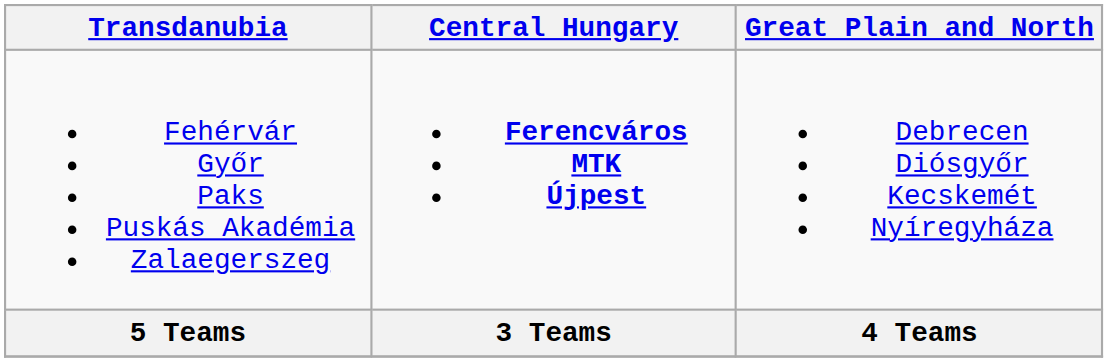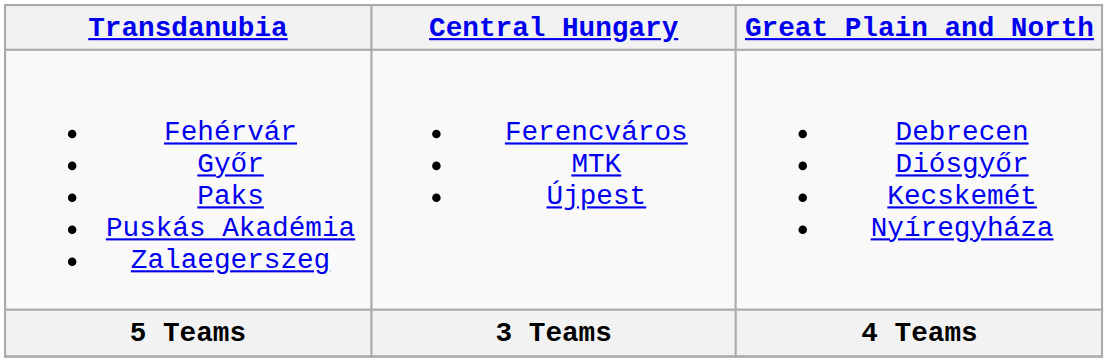(554, 164) bold -> (554, 164) normal
